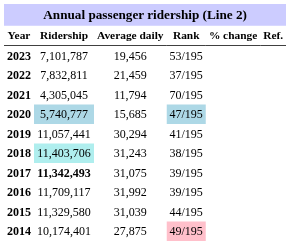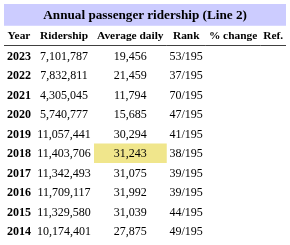(64, 114) lightblue background -> (64, 114) no background
(186, 114) lightblue background -> (186, 114) no background
(64, 153) paleturquoise background -> (64, 153) no background
(130, 153) no background -> (130, 153) khaki background
(64, 172) bold -> (64, 172) normal
(186, 231) pink background -> (186, 231) no background
